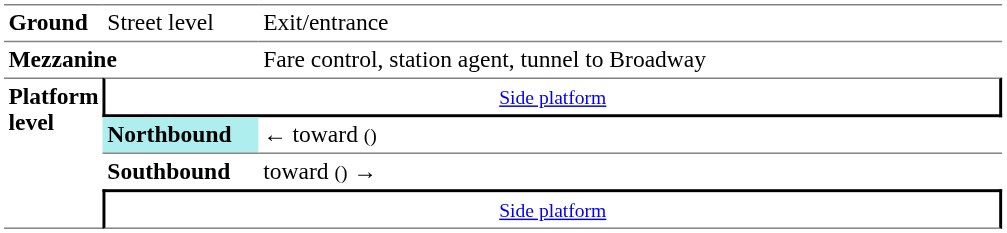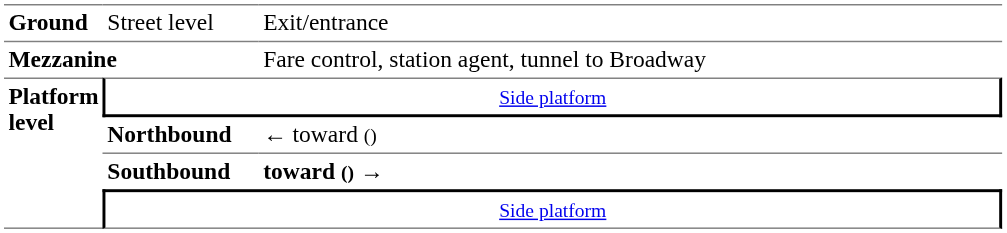(169, 134) paleturquoise background -> (169, 134) no background
(320, 171) normal -> (323, 171) bold
